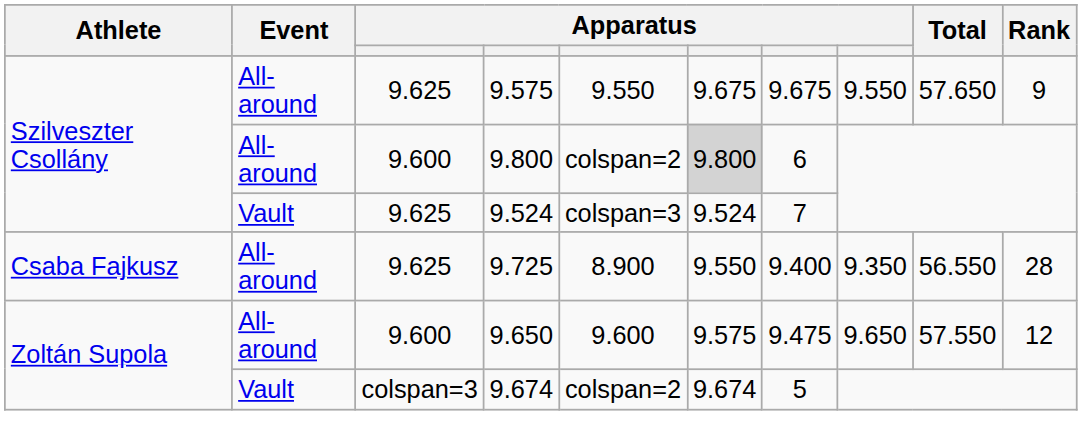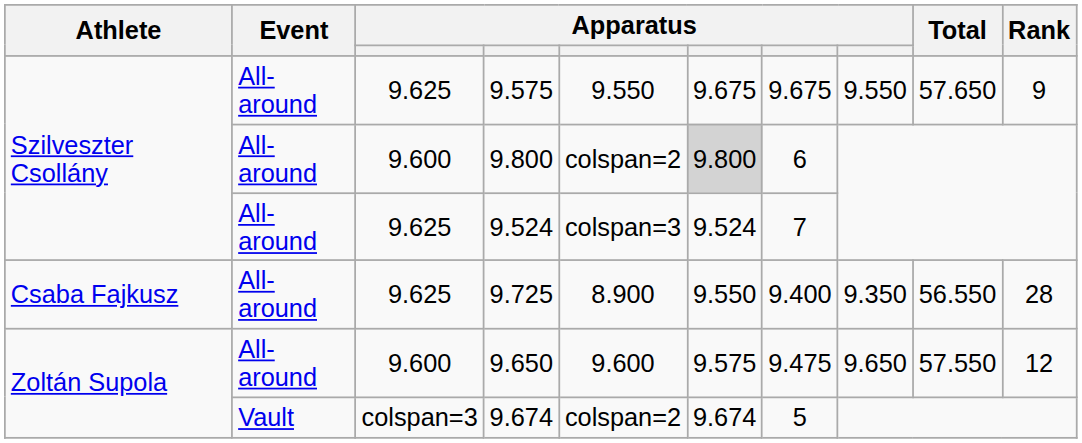(266, 213) Vault -> (278, 227) All-around
